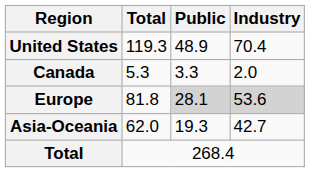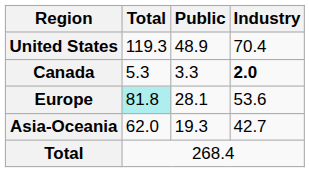(245, 72) normal -> (245, 72) bold
(142, 99) no background -> (142, 99) paleturquoise background
(191, 99) lightgrey background -> (191, 99) no background
(250, 99) lightgrey background -> (250, 99) no background
